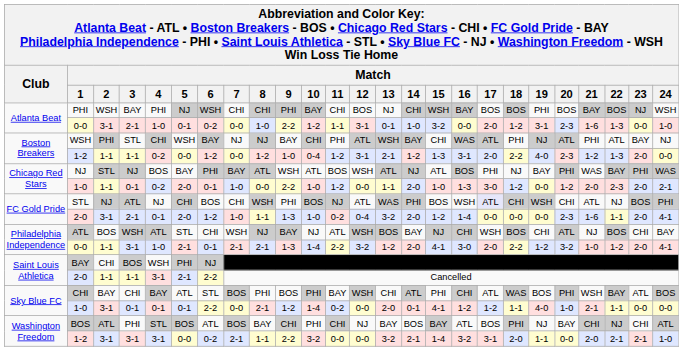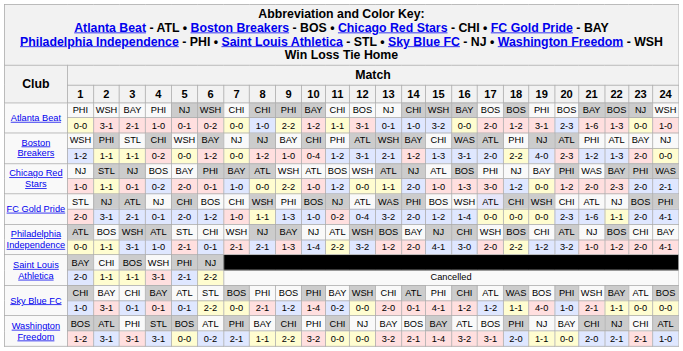(236, 323) BOS -> (236, 323) PHI
